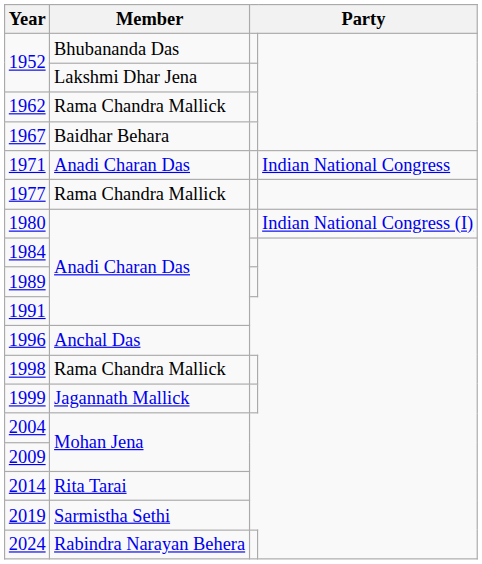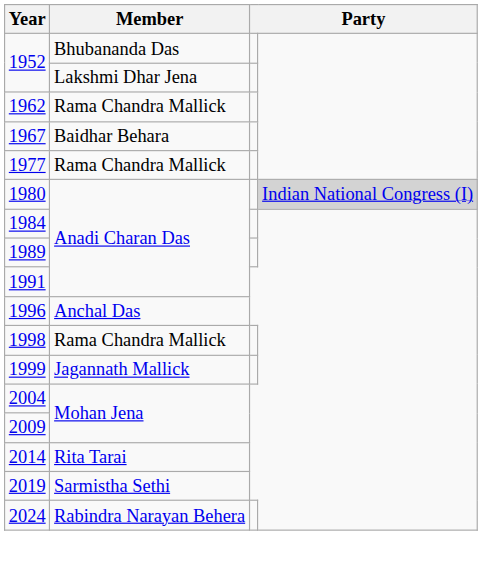- row: (27, 164)
(368, 223) no background -> (368, 194) lightgrey background
